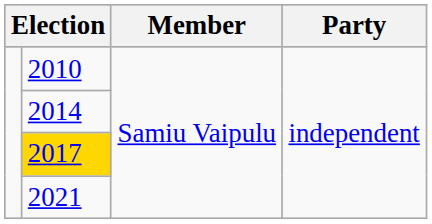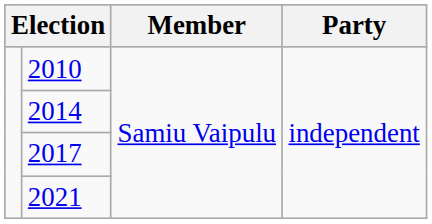(55, 153) gold background -> (55, 153) no background
